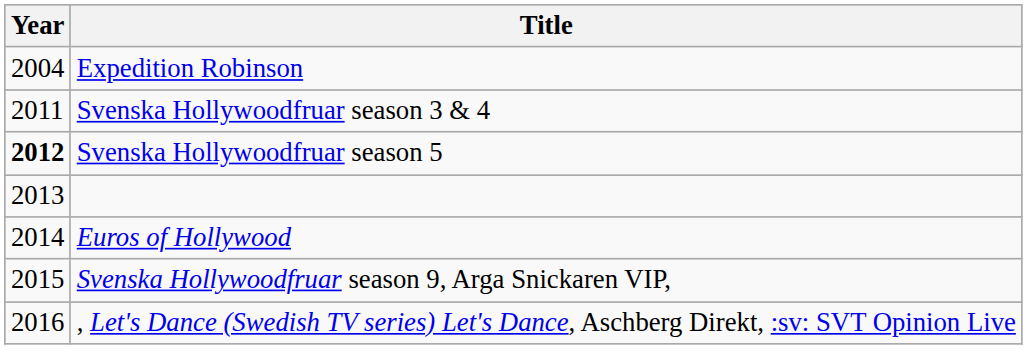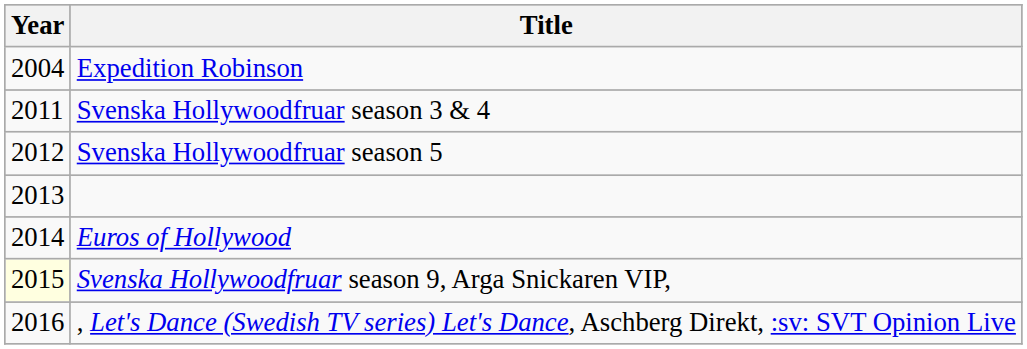(38, 152) bold -> (38, 152) normal
(38, 279) no background -> (38, 279) lightyellow background
